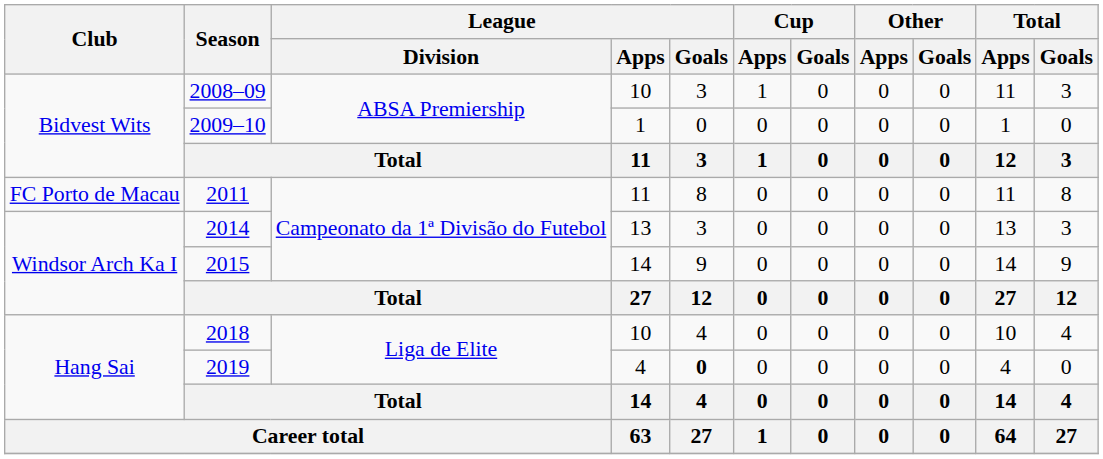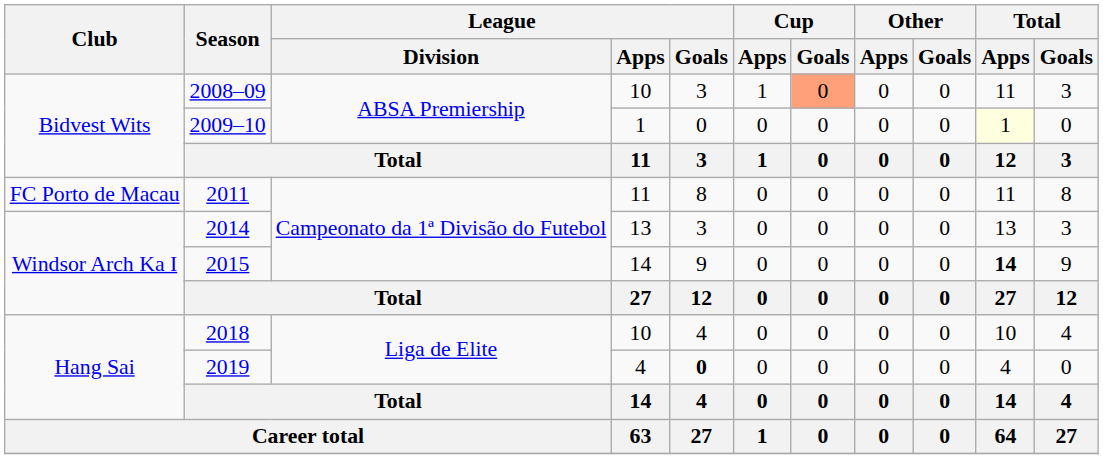(823, 90) no background -> (823, 90) lightsalmon background
(1005, 125) no background -> (1005, 125) lightyellow background
(1005, 263) normal -> (1005, 263) bold
